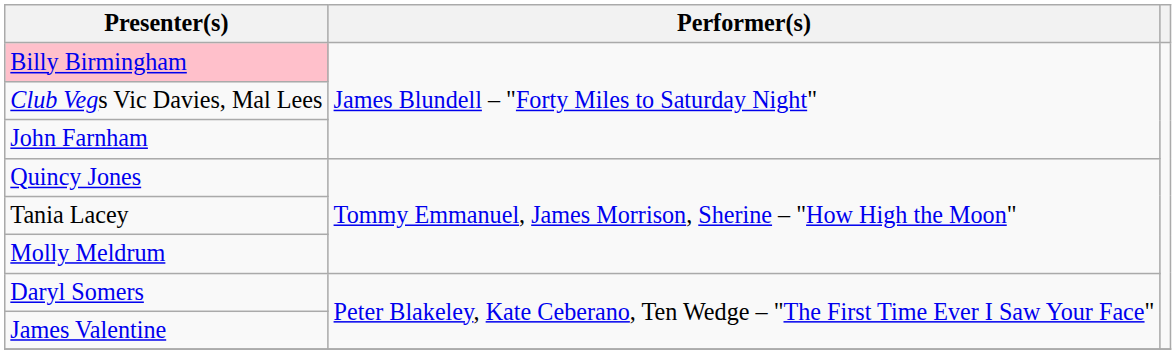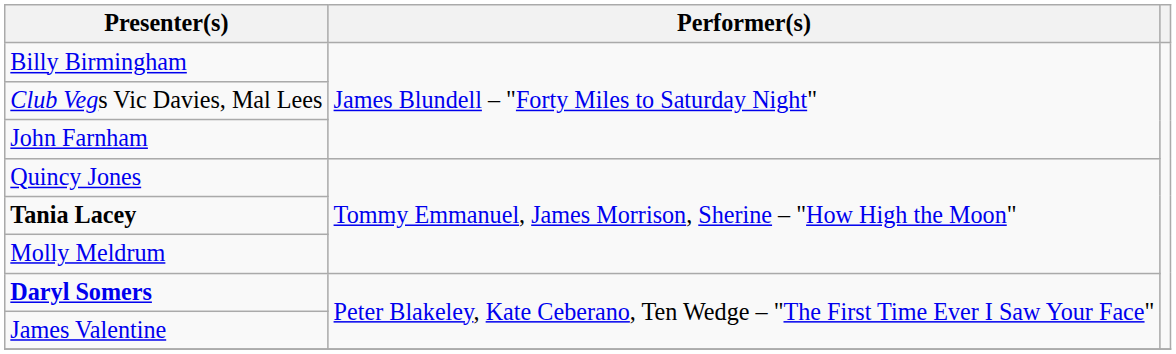(99, 61) pink background -> (99, 61) no background
(70, 215) normal -> (73, 215) bold
(77, 291) normal -> (81, 291) bold
